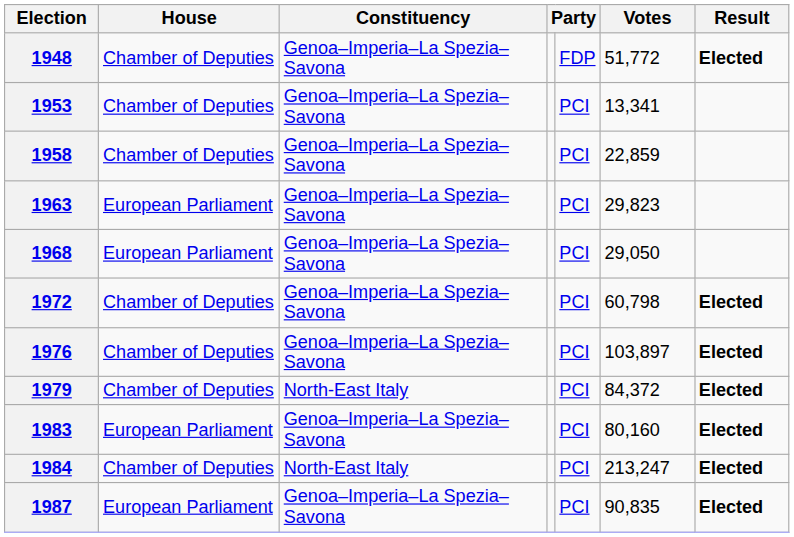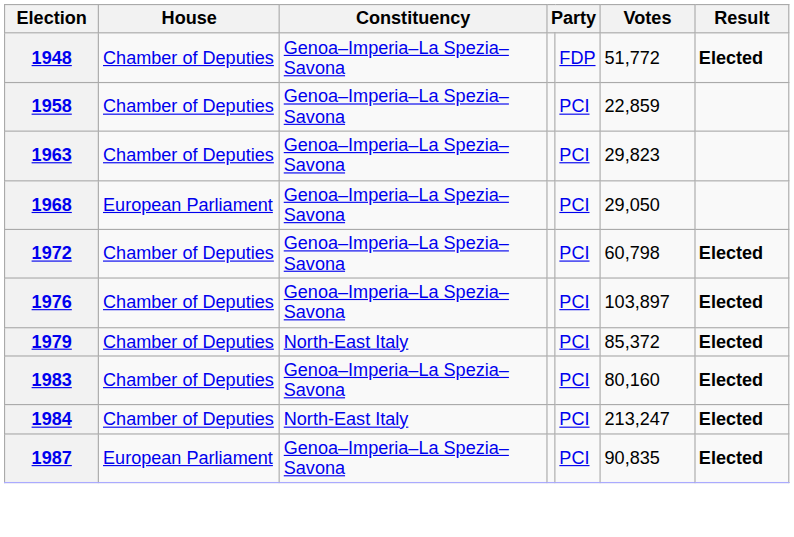- row: (52, 106)
(188, 204) European Parliament -> (188, 155) Chamber of Deputies
(632, 390) 84,372 -> (632, 341) 85,372
(188, 429) European Parliament -> (188, 380) Chamber of Deputies
